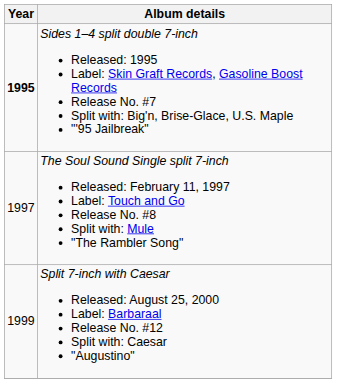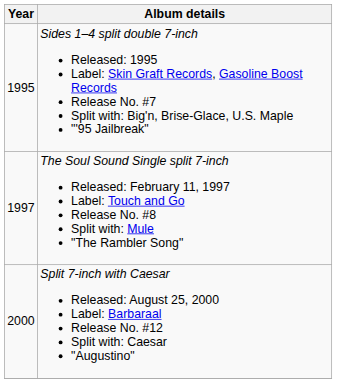(21, 87) bold -> (21, 87) normal
(21, 321) 1999 -> (21, 321) 2000
